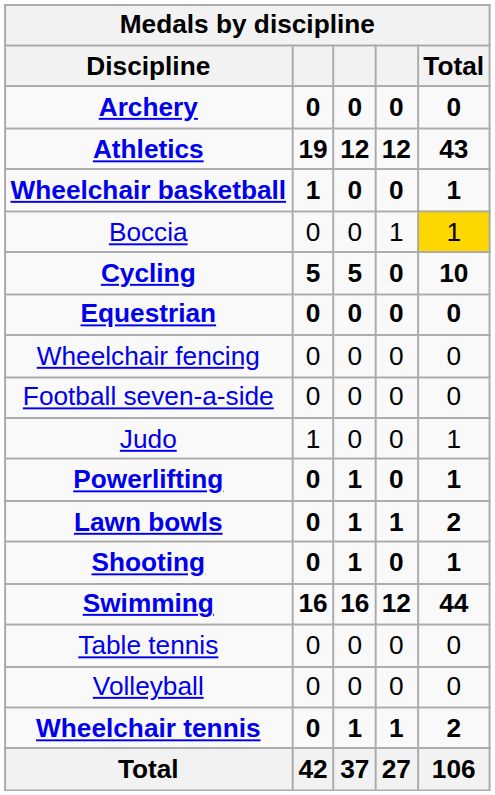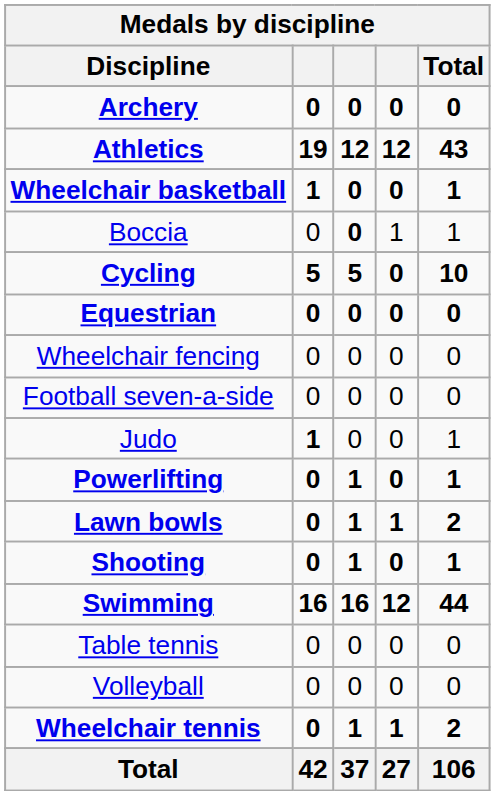(355, 232) normal -> (355, 232) bold
(454, 232) gold background -> (454, 232) no background
(313, 439) normal -> (313, 439) bold
